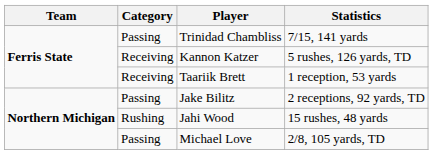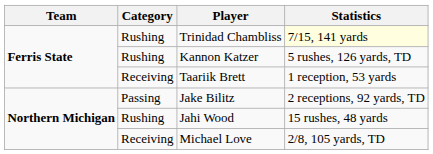(141, 36) Passing -> (143, 36) Rushing
(328, 36) no background -> (328, 36) lightyellow background
(147, 56) Receiving -> (143, 56) Rushing
(141, 139) Passing -> (147, 139) Receiving
